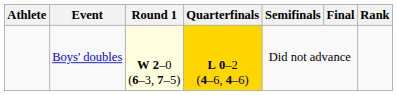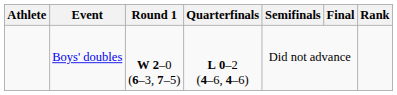(154, 72) lightyellow background -> (154, 72) no background
(223, 72) gold background -> (223, 72) no background
